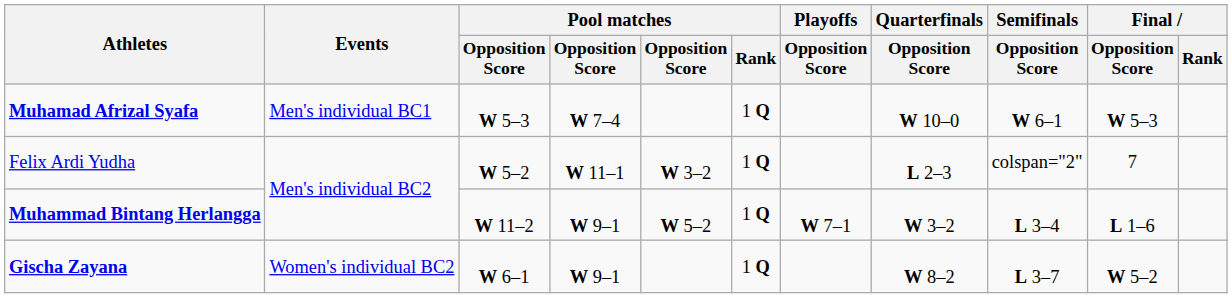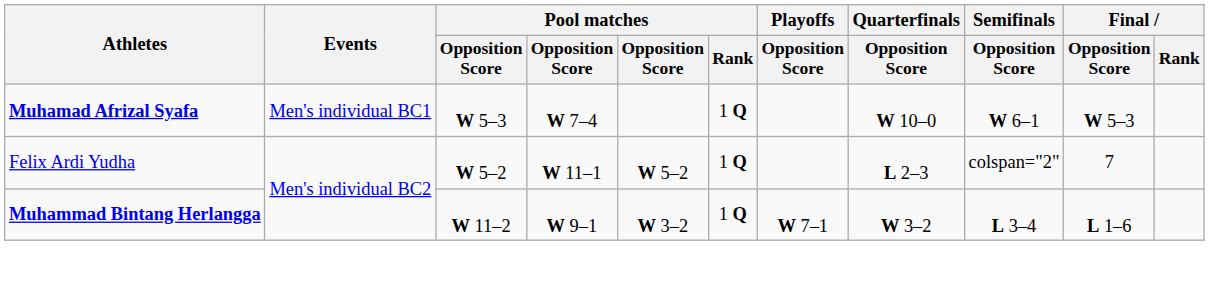(686, 173) W 3–2 -> (663, 173) W 5–2
(686, 225) W 5–2 -> (663, 225) W 3–2
- row: (68, 267)
